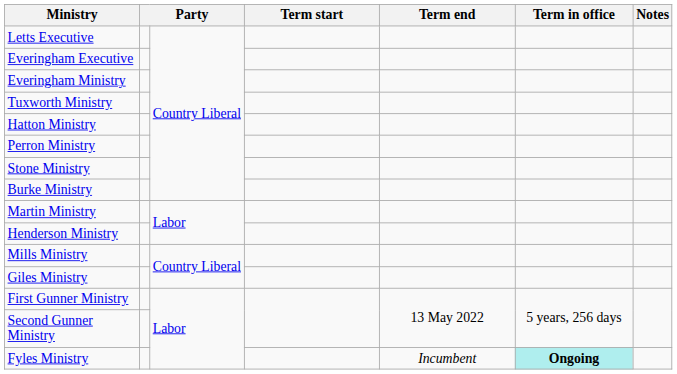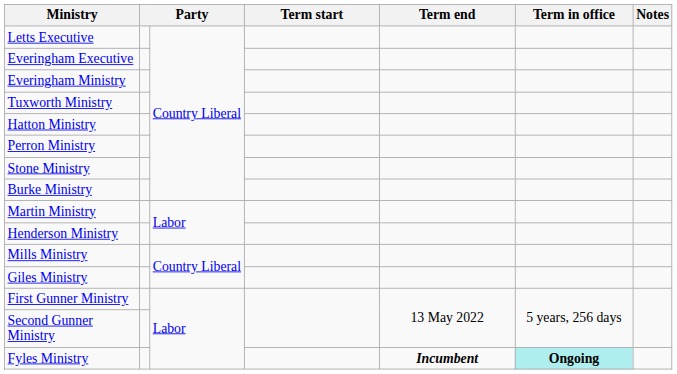(447, 358) normal -> (447, 358) bold
